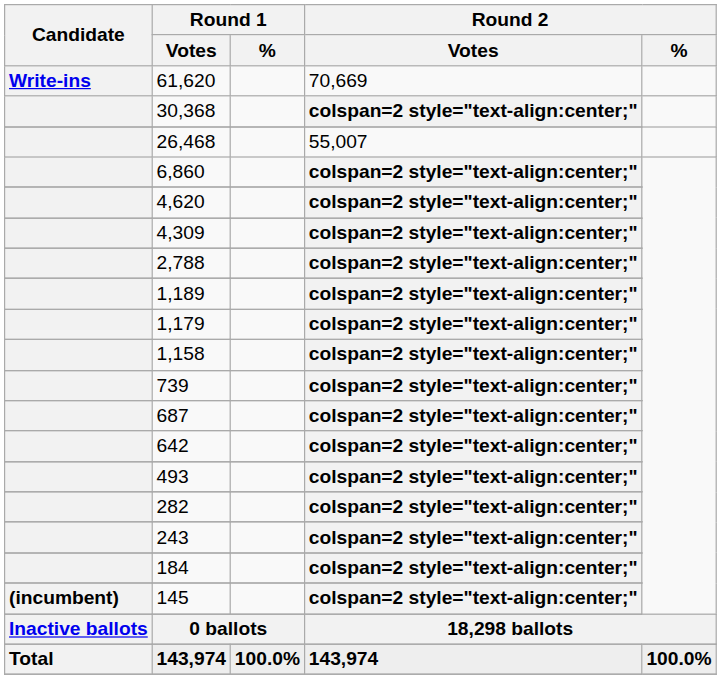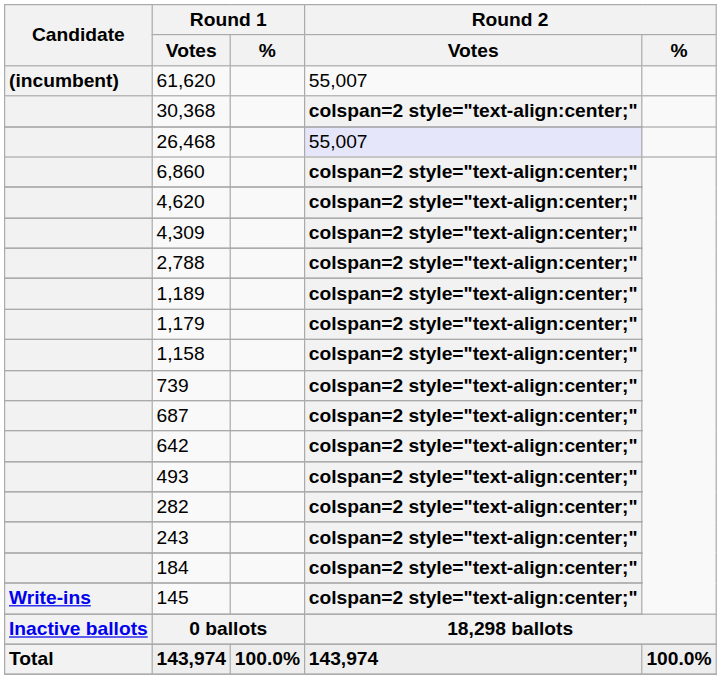(50, 80) Write-ins -> (64, 80) (incumbent)
(338, 80) 70,669 -> (338, 80) 55,007
(338, 141) no background -> (338, 141) lavender background
(64, 598) (incumbent) -> (50, 598) Write-ins
